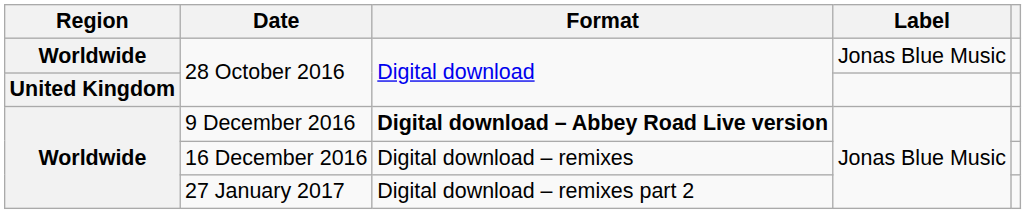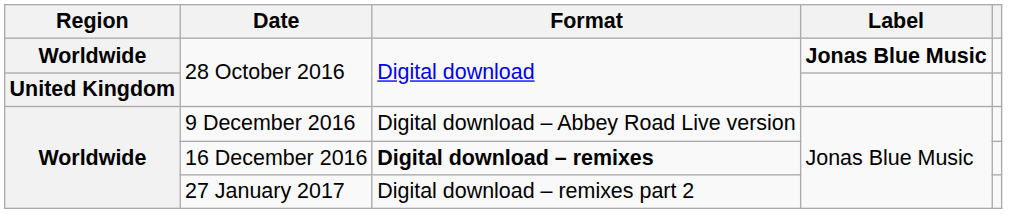(922, 55) normal -> (896, 55) bold
(603, 123) bold -> (586, 123) normal
(505, 157) normal -> (516, 157) bold
